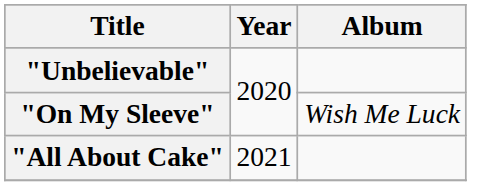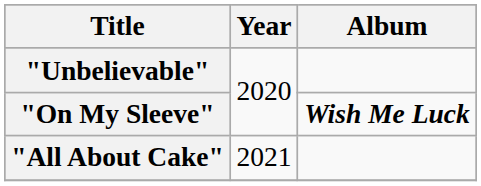(382, 113) normal -> (387, 113) bold
